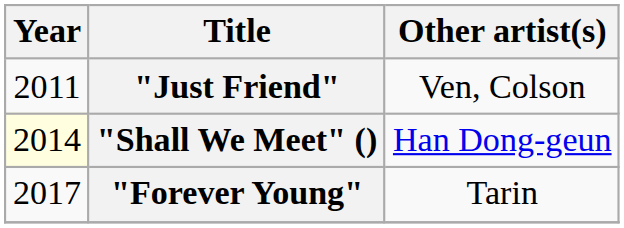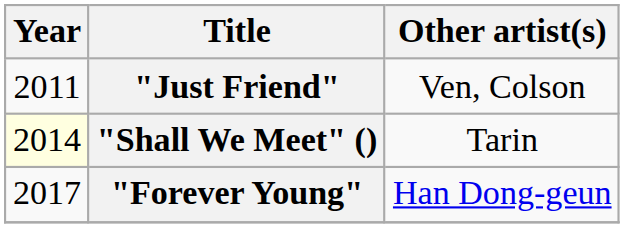(502, 139) Han Dong-geun -> (502, 139) Tarin
(502, 193) Tarin -> (502, 193) Han Dong-geun
